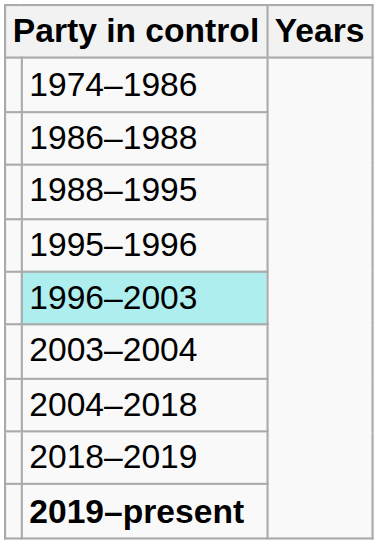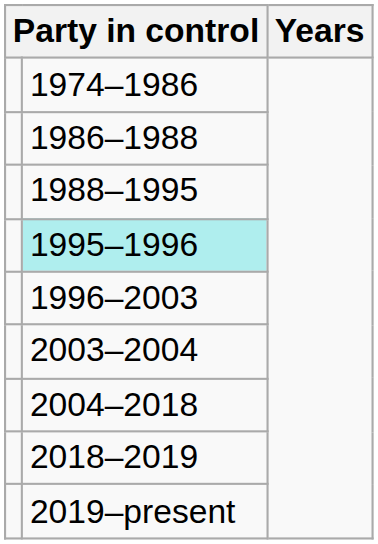(113, 244) no background -> (114, 244) paleturquoise background
(113, 297) paleturquoise background -> (114, 297) no background
(137, 510) bold -> (133, 510) normal
